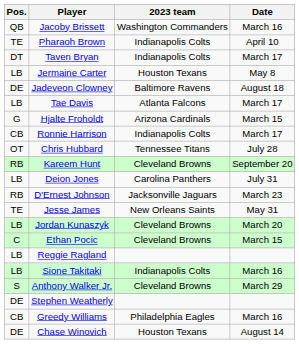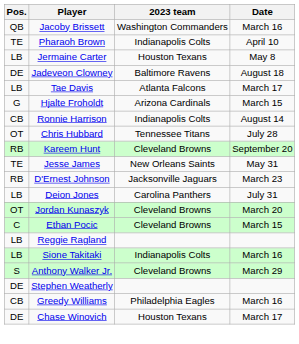- row: (72, 57)
(262, 133) March 17 -> (262, 118) August 14
rows swapped: (72, 210) <-> (72, 179)
(17, 225) LB -> (17, 210) OT
(262, 331) August 14 -> (262, 316) March 17
